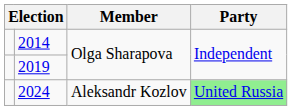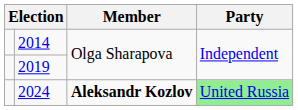(129, 92) normal -> (132, 92) bold
